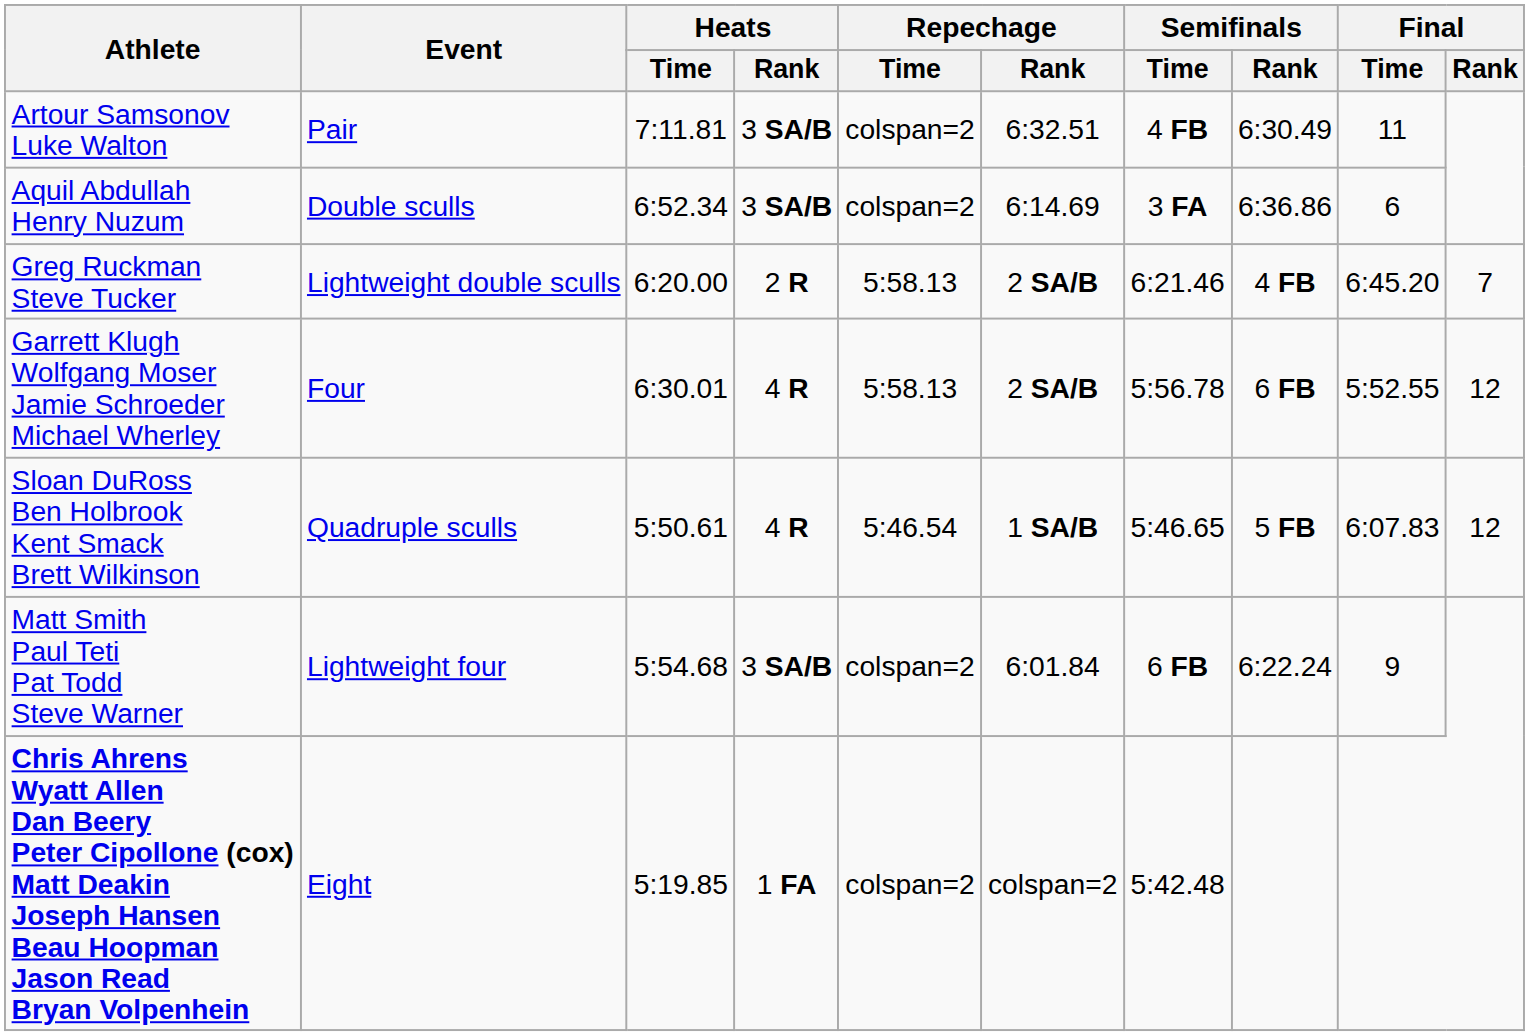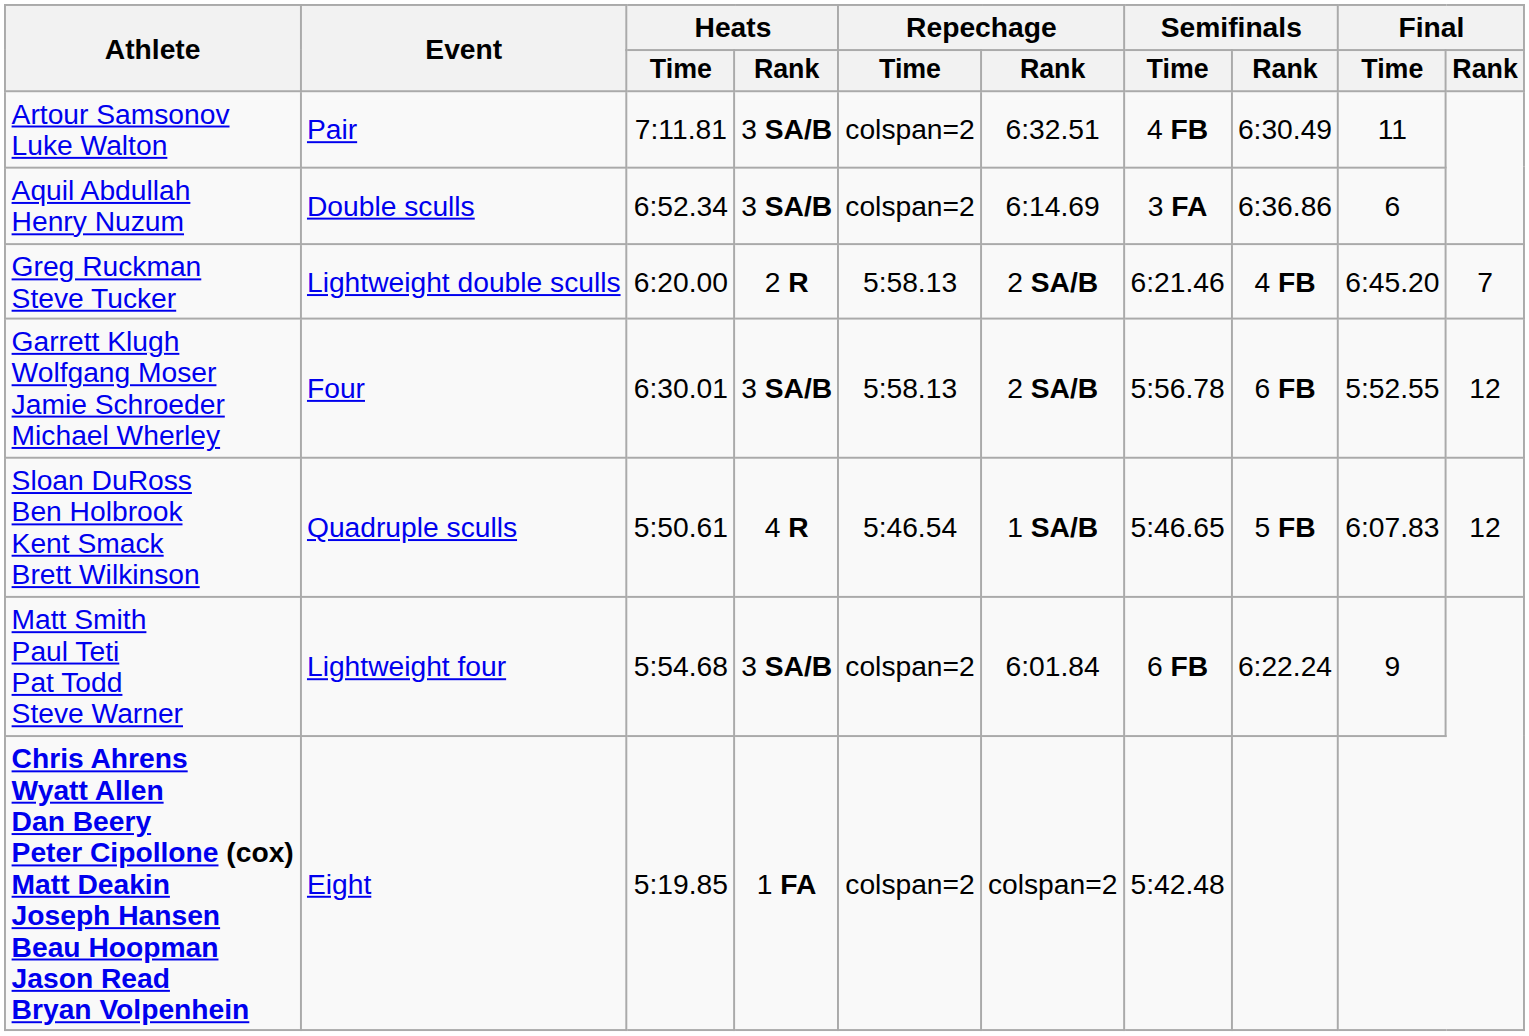(787, 389) 4 R -> (787, 389) 3 SA/B
